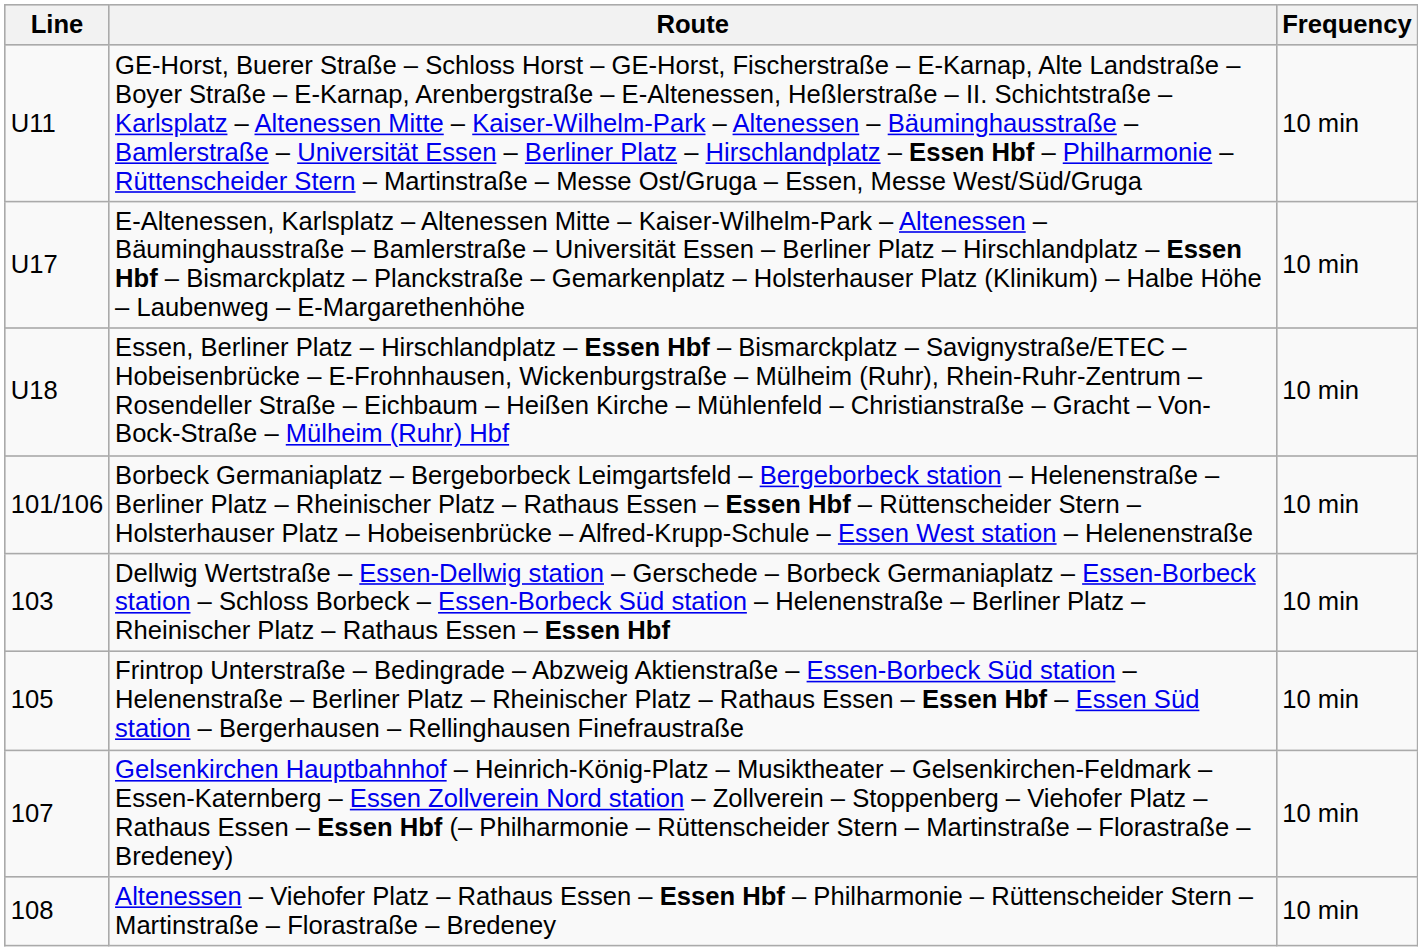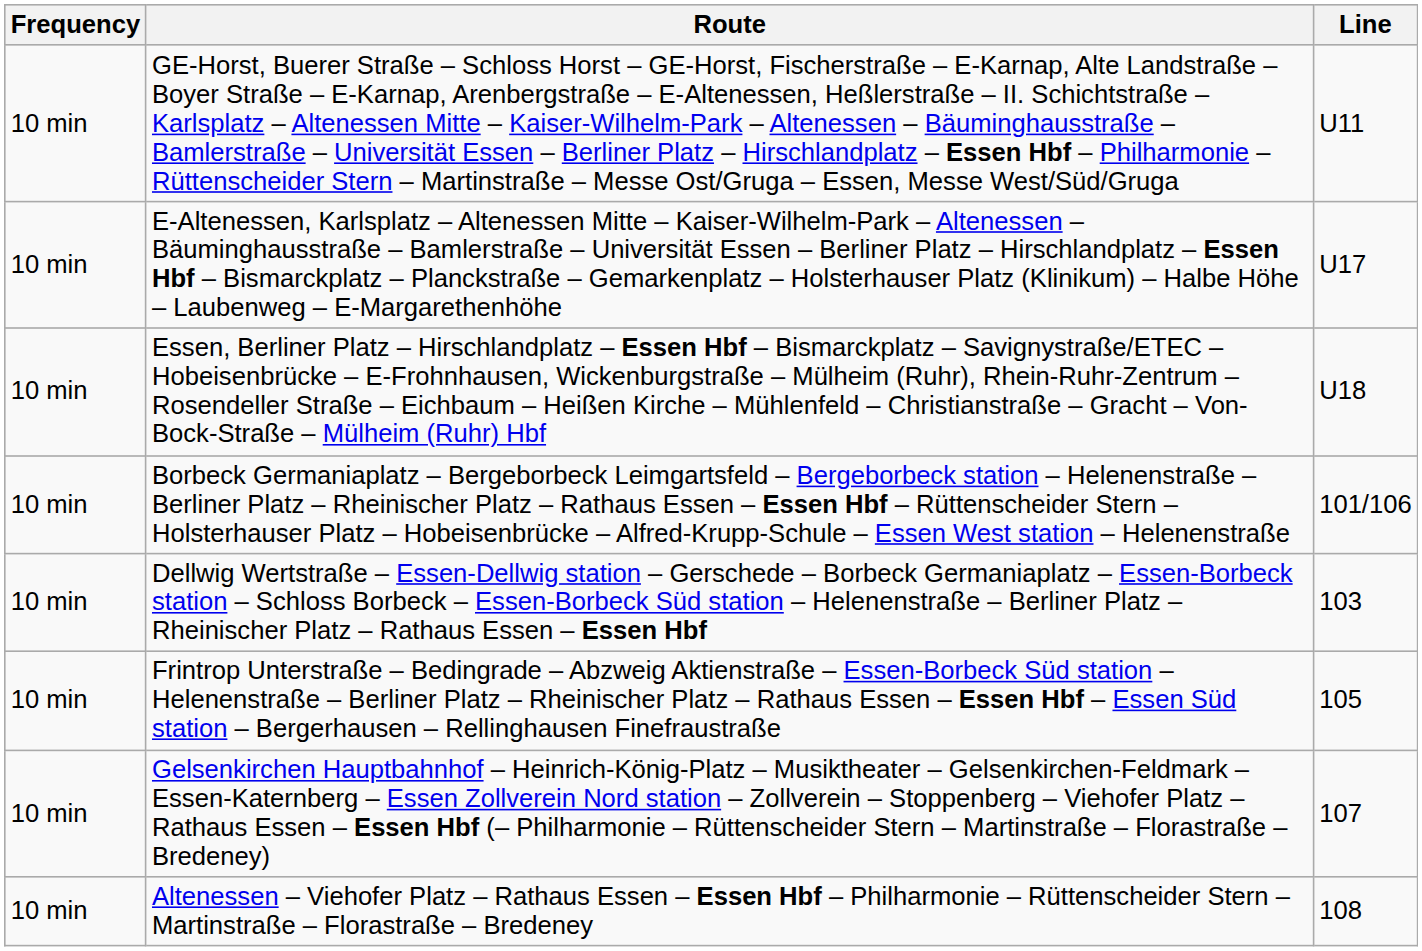columns swapped: (57, 24) <-> (1347, 24)
